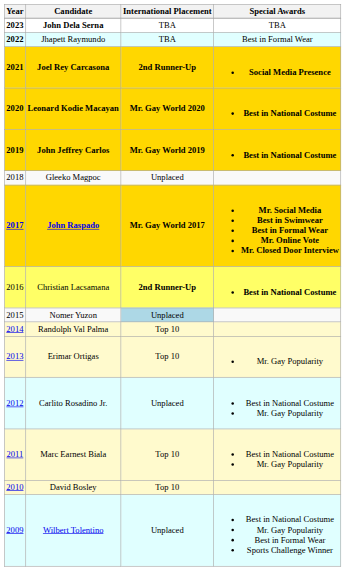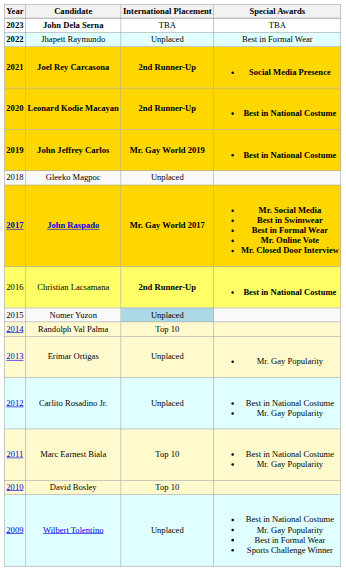(167, 39) TBA -> (167, 39) Unplaced
(167, 108) Mr. Gay World 2020 -> (167, 108) 2nd Runner-Up
(167, 356) Top 10 -> (167, 356) Unplaced
